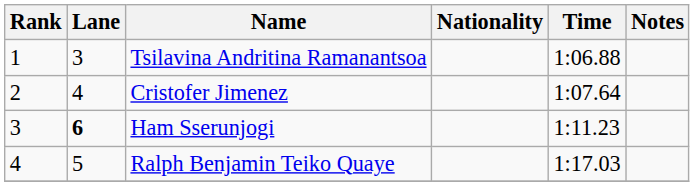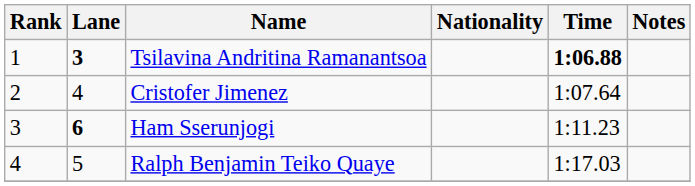(78, 57) normal -> (78, 57) bold
(587, 57) normal -> (588, 57) bold
